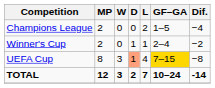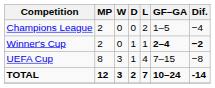(161, 43) normal -> (161, 43) bold
(197, 43) normal -> (197, 43) bold
(133, 59) lightsalmon background -> (133, 59) no background
(164, 59) gold background -> (164, 59) no background
